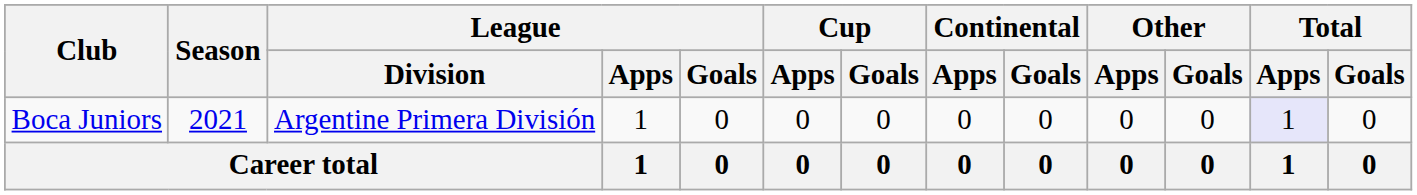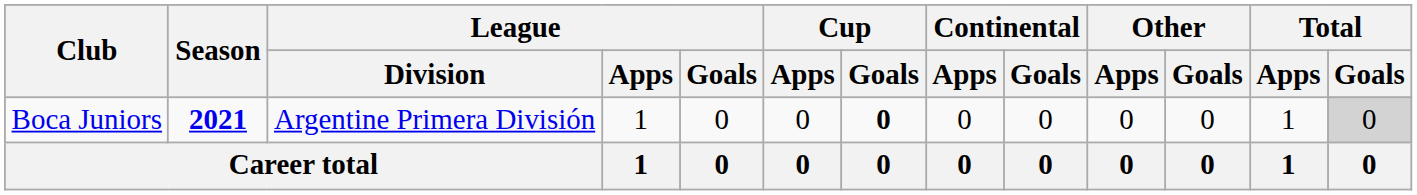(218, 119) normal -> (218, 119) bold
(884, 119) normal -> (884, 119) bold
(1288, 119) lavender background -> (1288, 119) no background
(1369, 119) no background -> (1369, 119) lightgrey background
